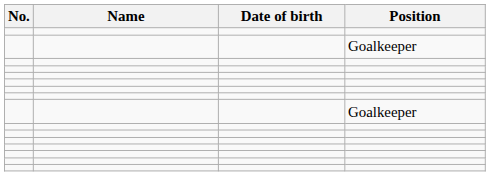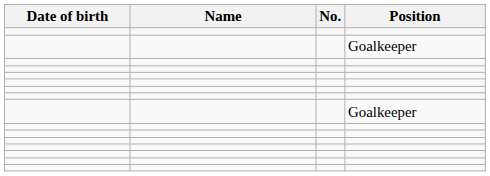columns swapped: (19, 16) <-> (282, 16)
